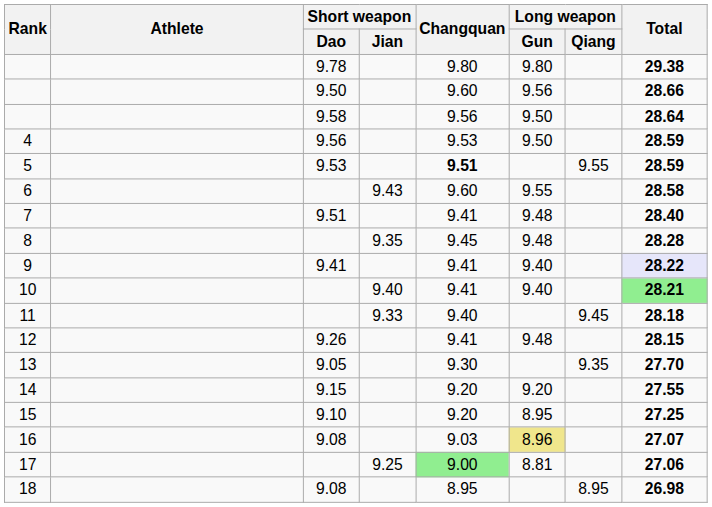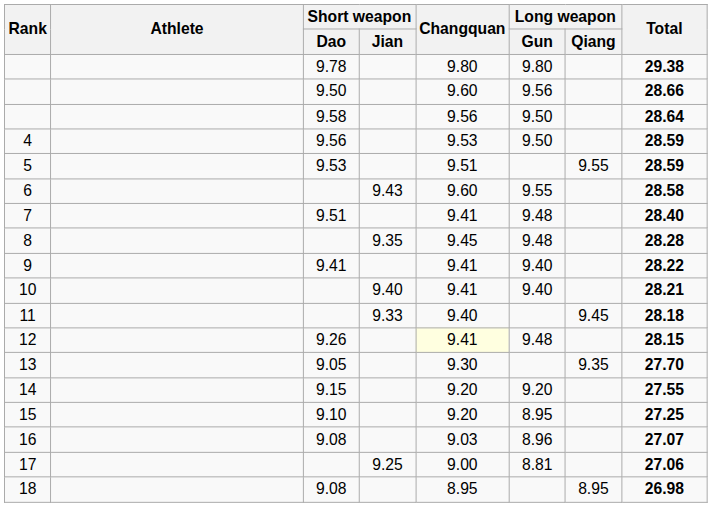(462, 166) bold -> (462, 166) normal
(664, 265) lavender background -> (664, 265) no background
(664, 290) lightgreen background -> (664, 290) no background
(462, 340) no background -> (462, 340) lightyellow background
(537, 439) khaki background -> (537, 439) no background
(462, 464) lightgreen background -> (462, 464) no background
